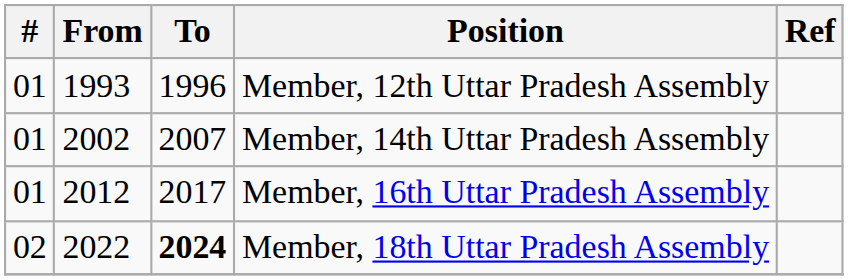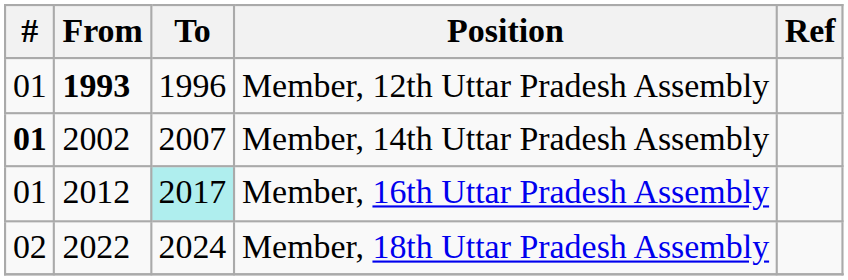(96, 85) normal -> (96, 85) bold
(30, 138) normal -> (30, 138) bold
(192, 192) no background -> (192, 192) paleturquoise background
(192, 246) bold -> (192, 246) normal
